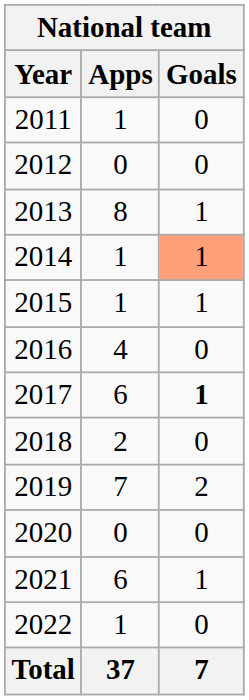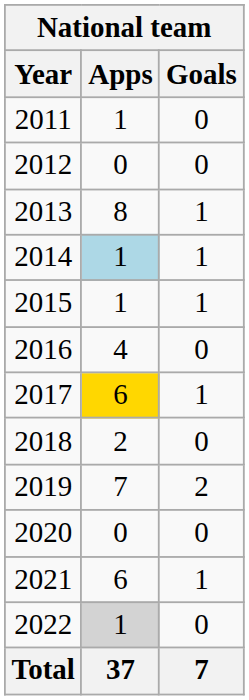(120, 257) no background -> (120, 257) lightblue background
(201, 257) lightsalmon background -> (201, 257) no background
(120, 394) no background -> (120, 394) gold background
(201, 394) bold -> (201, 394) normal
(120, 624) no background -> (120, 624) lightgrey background
